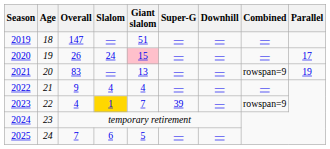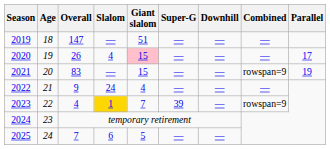(111, 56) 24 -> (111, 56) 4
(143, 72) 13 -> (143, 72) 15
(111, 88) 4 -> (111, 88) 24
